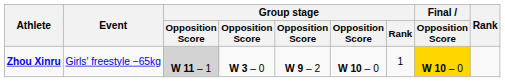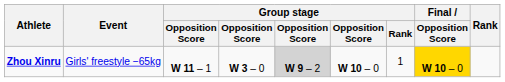(191, 69) lightgrey background -> (191, 69) no background
(303, 69) no background -> (303, 69) lightgrey background
